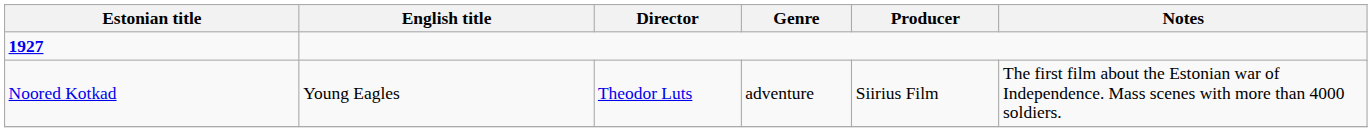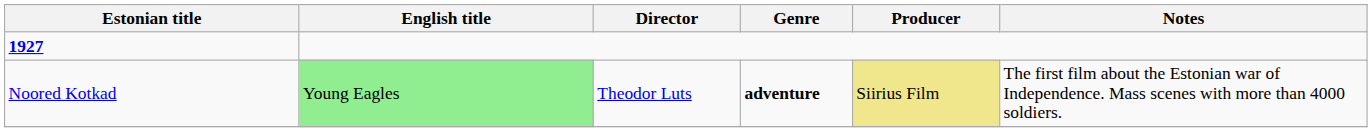(352, 93) no background -> (351, 93) lightgreen background
(780, 93) normal -> (782, 93) bold
(897, 93) no background -> (898, 93) khaki background
